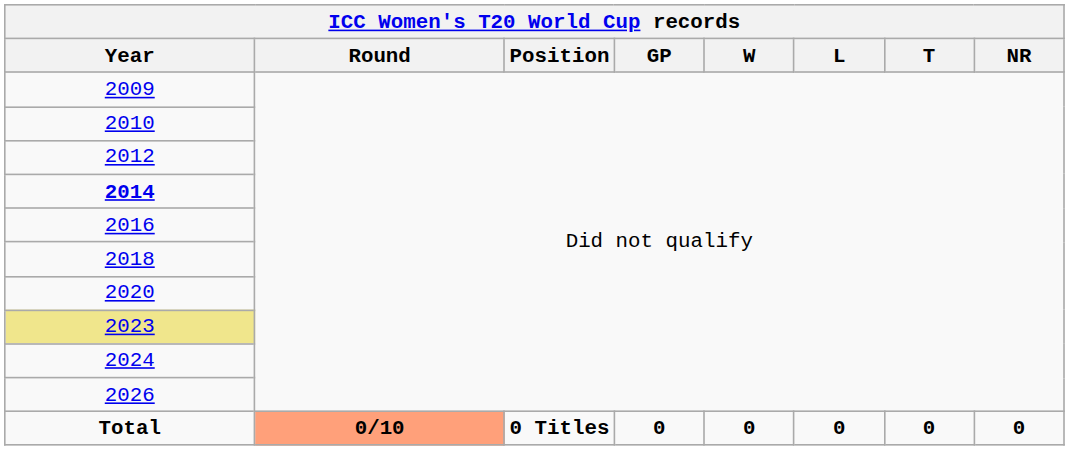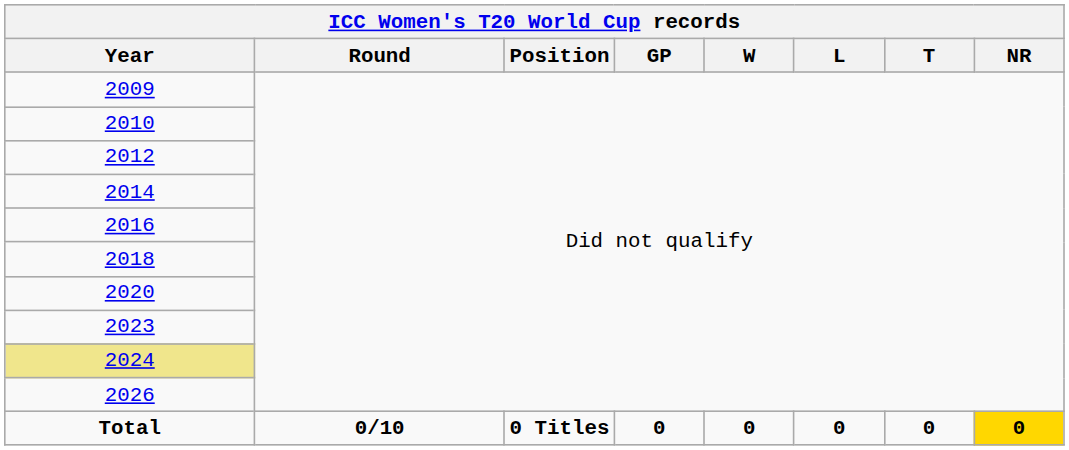(130, 191) bold -> (130, 191) normal
(130, 327) khaki background -> (130, 327) no background
(130, 361) no background -> (130, 361) khaki background
(380, 429) lightsalmon background -> (380, 429) no background
(1019, 429) no background -> (1019, 429) gold background
